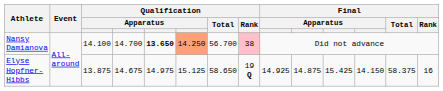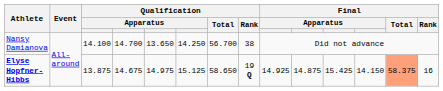(160, 43) bold -> (160, 43) normal
(192, 43) lightsalmon background -> (192, 43) no background
(249, 43) pink background -> (249, 43) no background
(25, 70) normal -> (25, 70) bold
(402, 70) no background -> (402, 70) lightsalmon background
